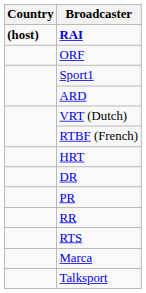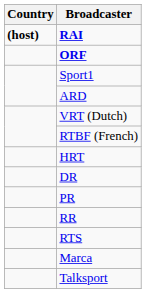(72, 55) normal -> (73, 55) bold
